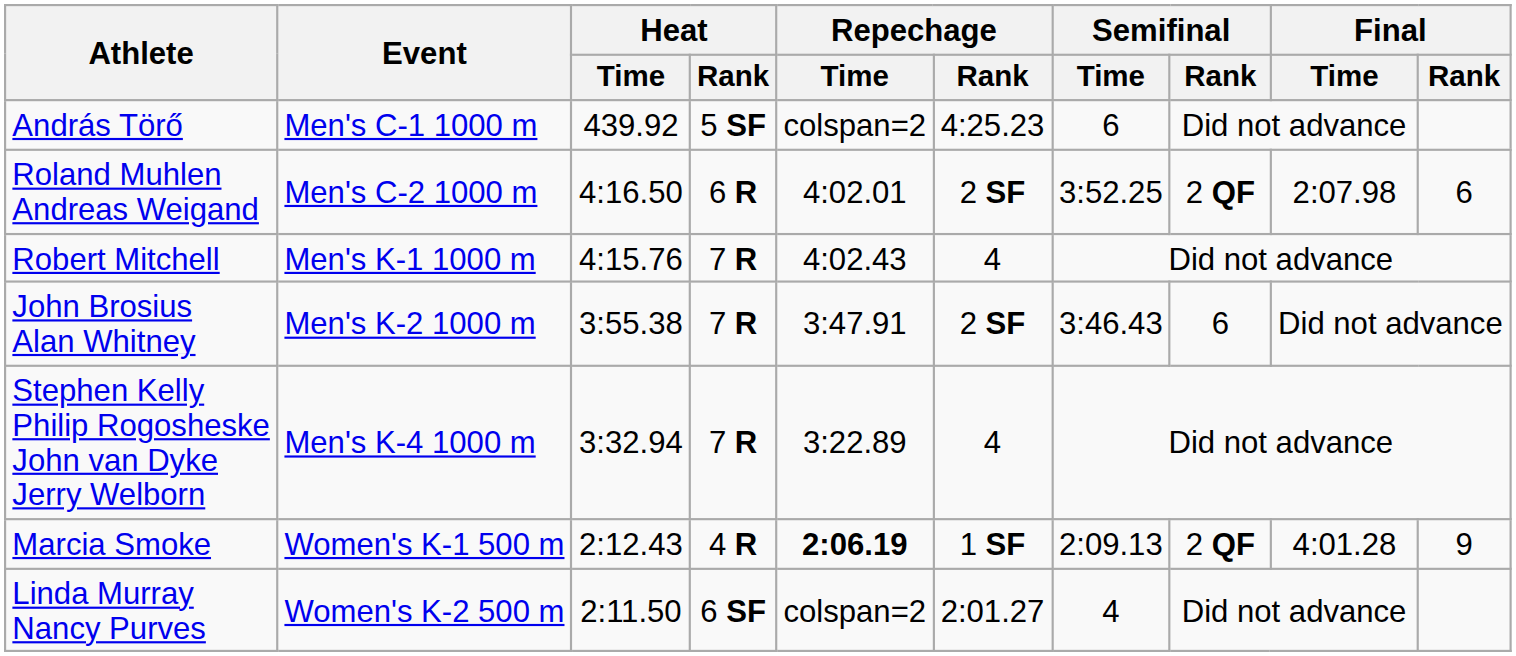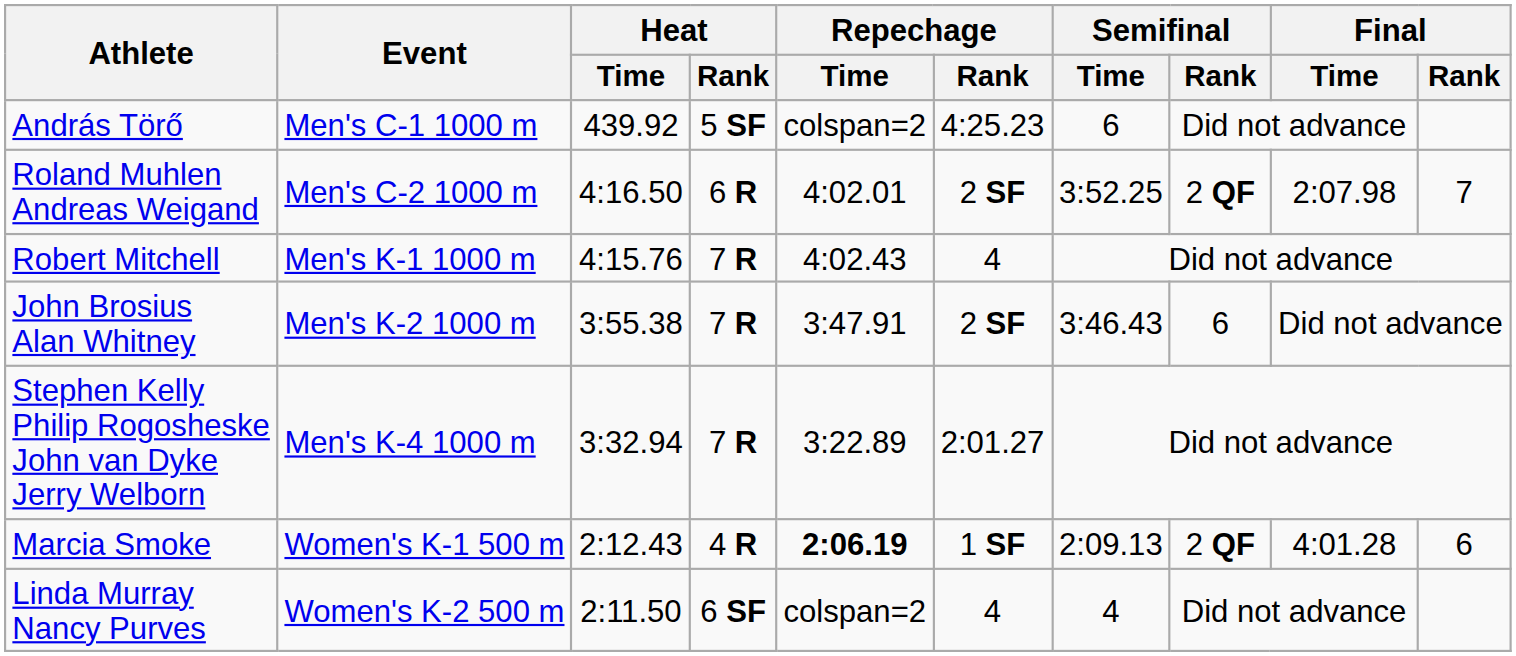(1464, 192) 6 -> (1464, 192) 7
(993, 443) 4 -> (993, 443) 2:01.27
(1464, 544) 9 -> (1464, 544) 6
(993, 610) 2:01.27 -> (993, 610) 4
